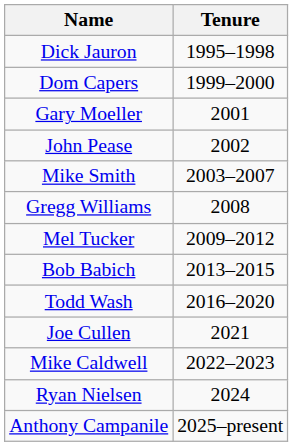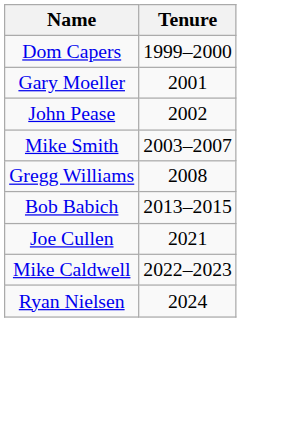- row: (89, 51)
- row: (89, 238)
- row: (89, 301)
- row: (89, 425)
